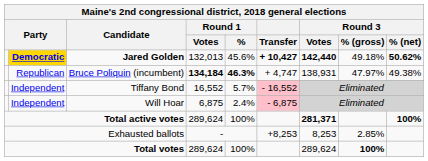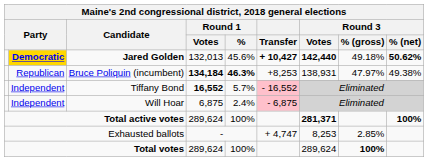(281, 73) + 4,747 -> (282, 73) +8,253
(208, 88) normal -> (208, 88) bold
(282, 133) +8,253 -> (281, 133) + 4,747
